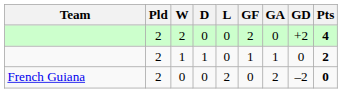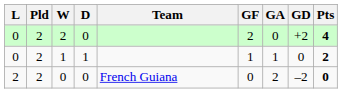columns swapped: (75, 14) <-> (227, 14)
